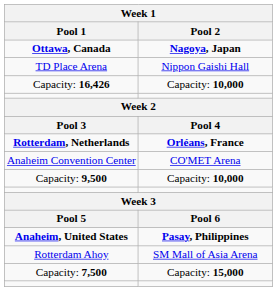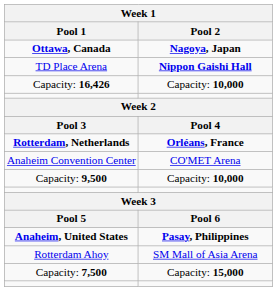(205, 66) normal -> (205, 66) bold
